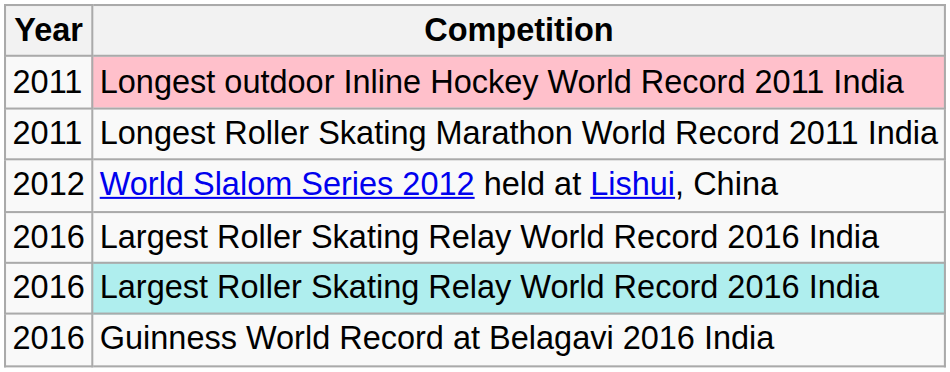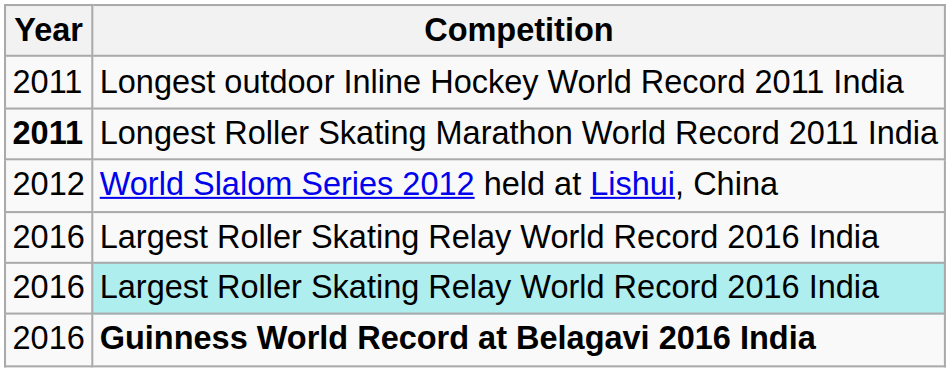(502, 81) pink background -> (502, 81) no background
(47, 133) normal -> (48, 133) bold
(437, 339) normal -> (458, 339) bold
